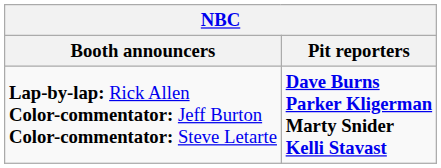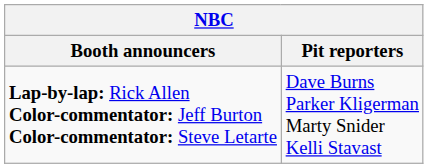(359, 114) bold -> (352, 114) normal
